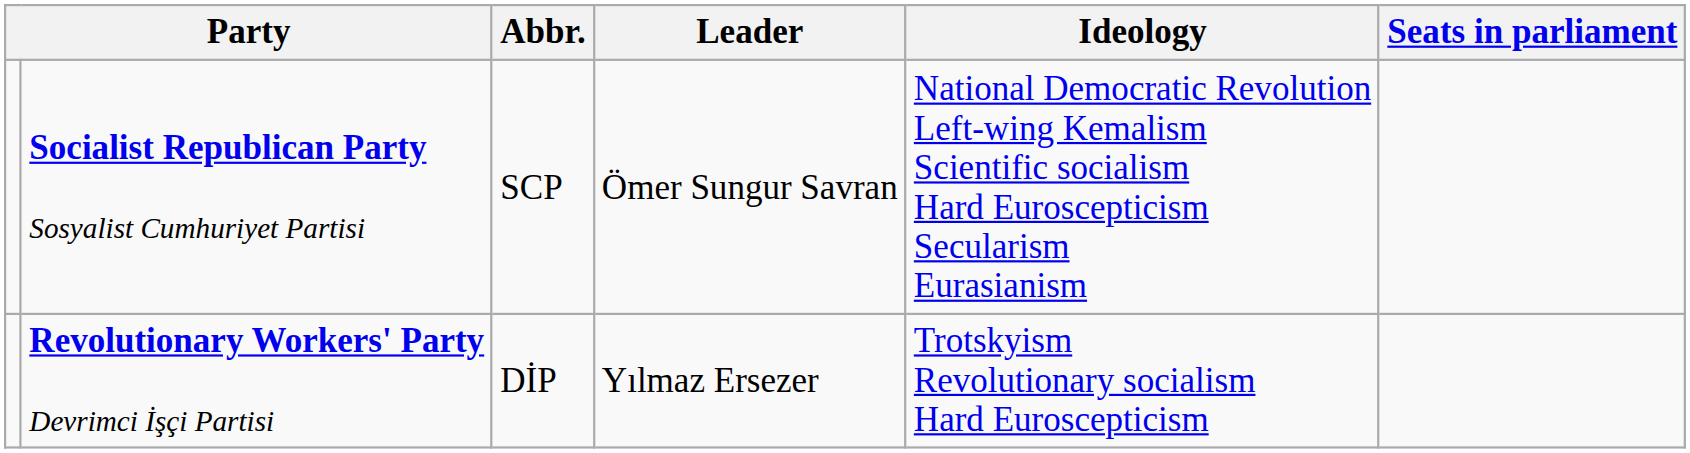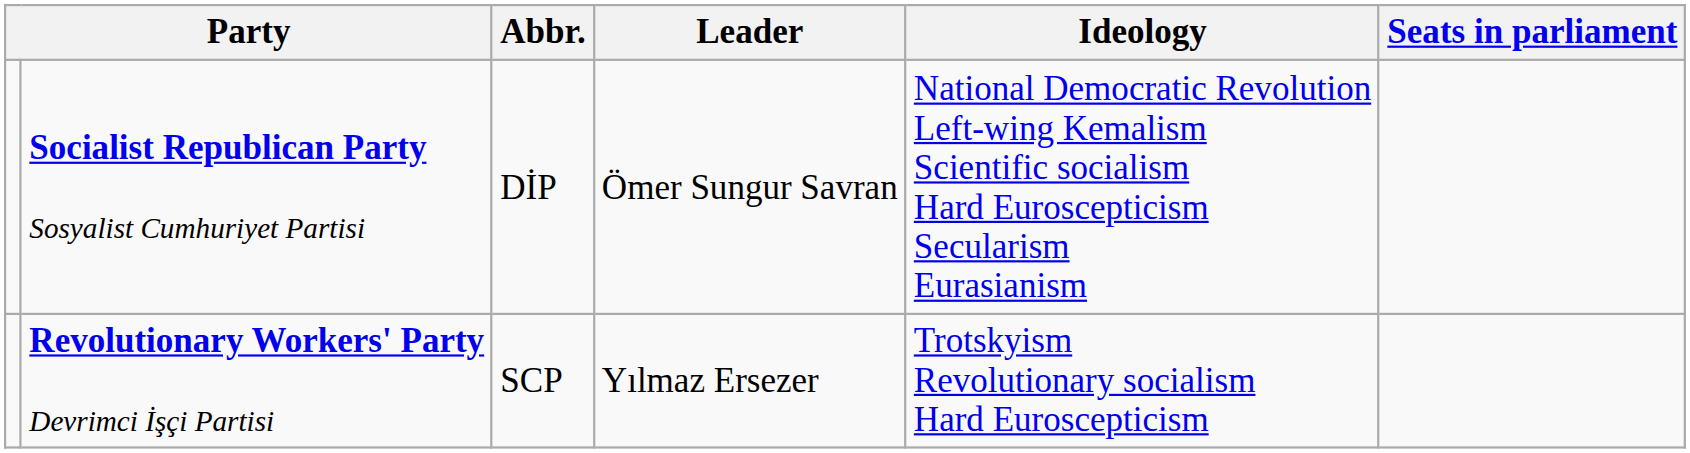(531, 186) SCP -> (529, 186) DİP
(529, 379) DİP -> (531, 379) SCP
